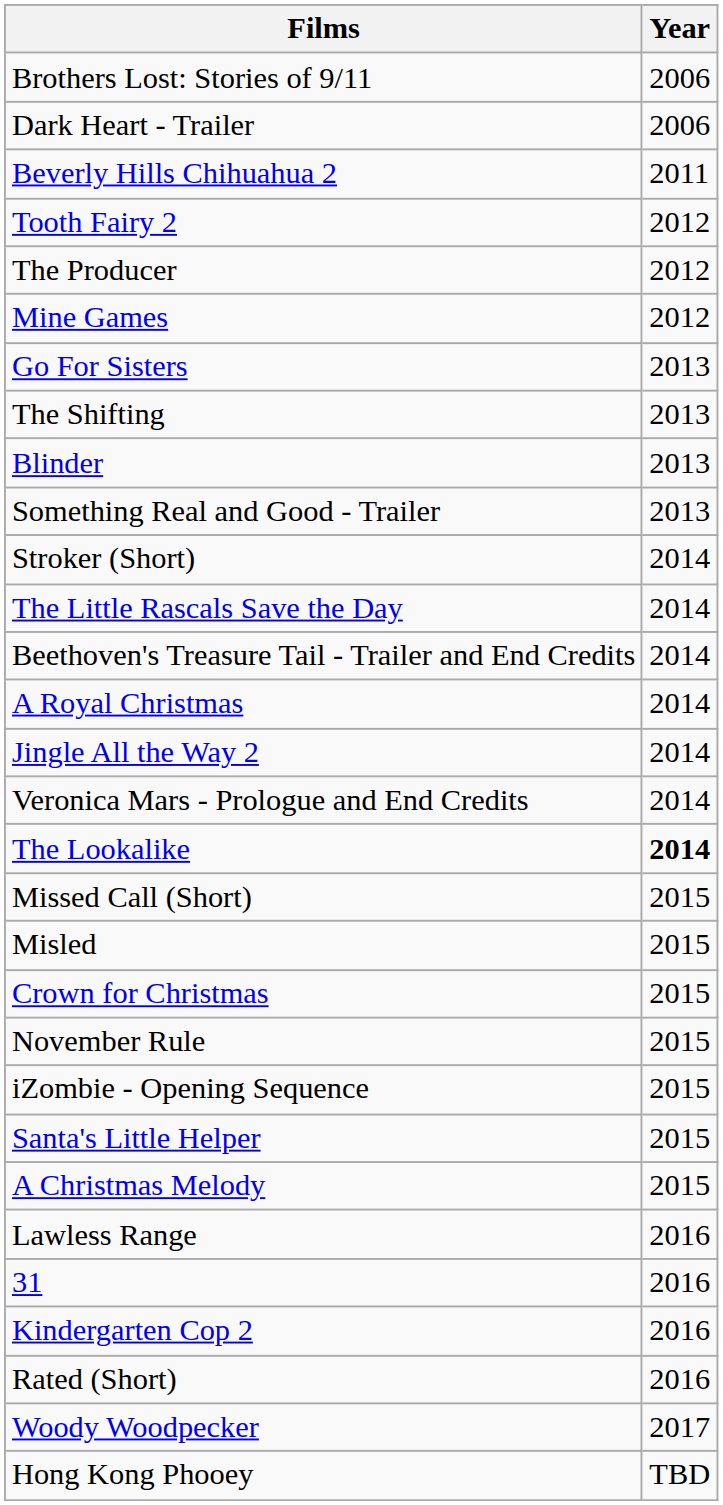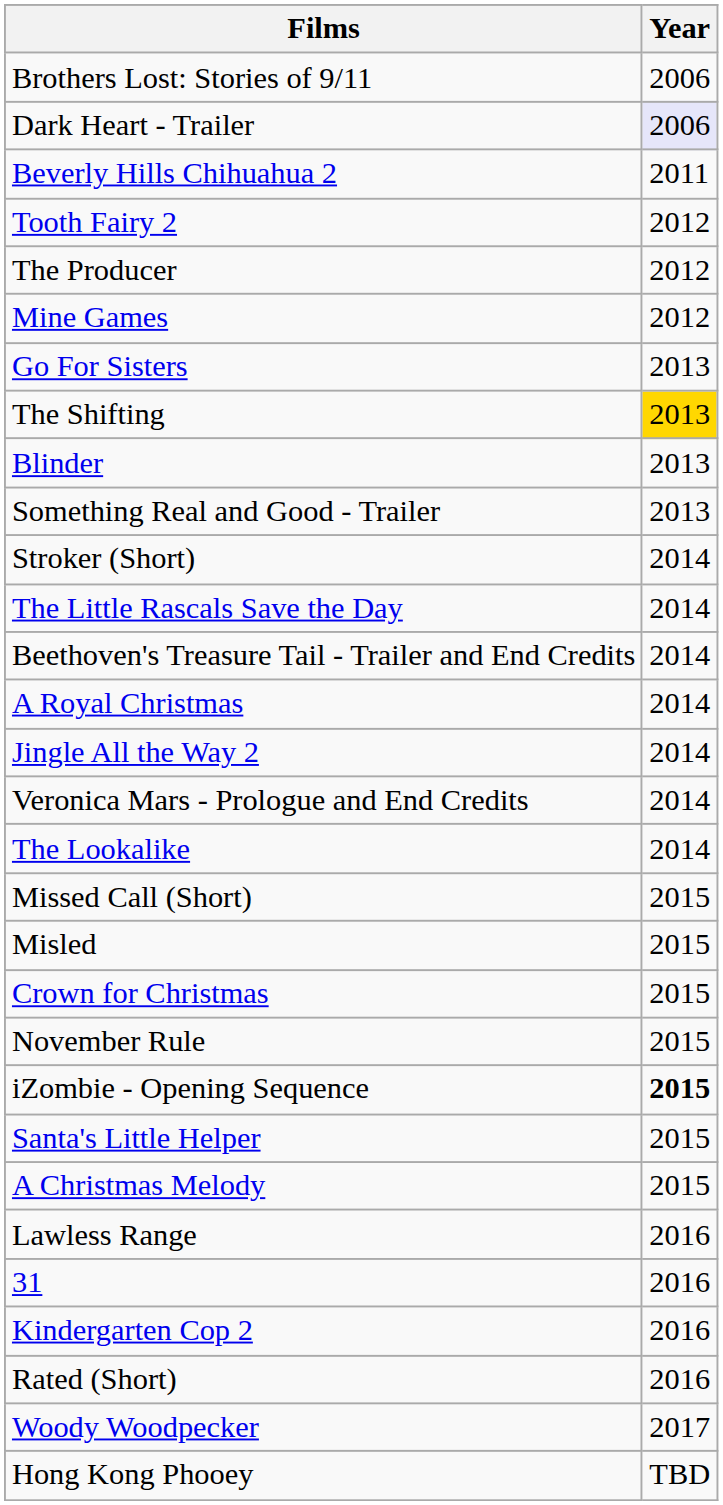(680, 125) no background -> (680, 125) lavender background
(680, 414) no background -> (680, 414) gold background
(680, 848) bold -> (680, 848) normal
(680, 1089) normal -> (680, 1089) bold
